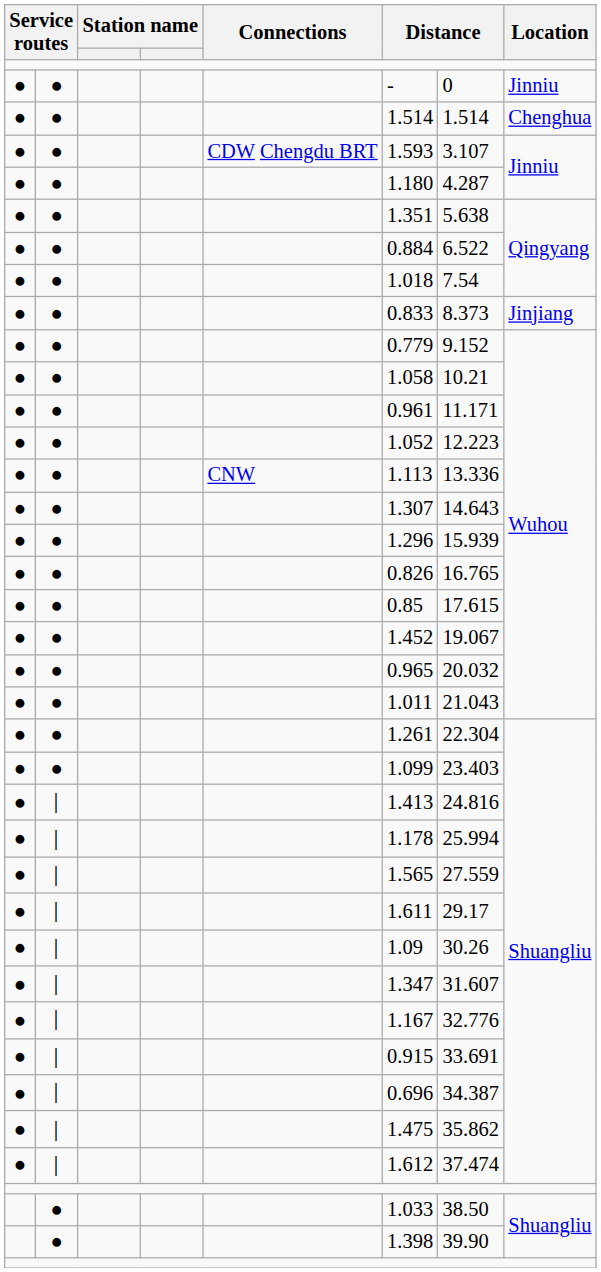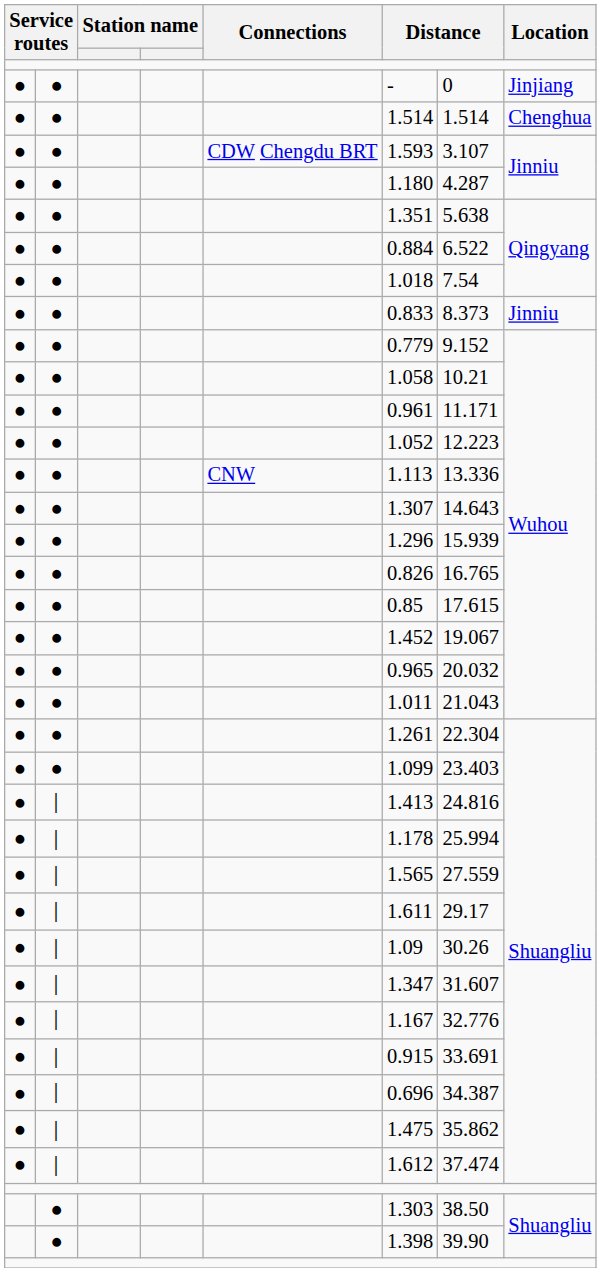(533, 85) Jinniu -> (541, 85) Jinjiang
(541, 313) Jinjiang -> (533, 313) Jinniu
(410, 1209) 1.033 -> (410, 1209) 1.303
